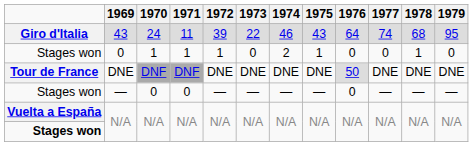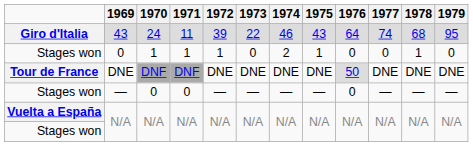(67, 131) bold -> (69, 131) normal
